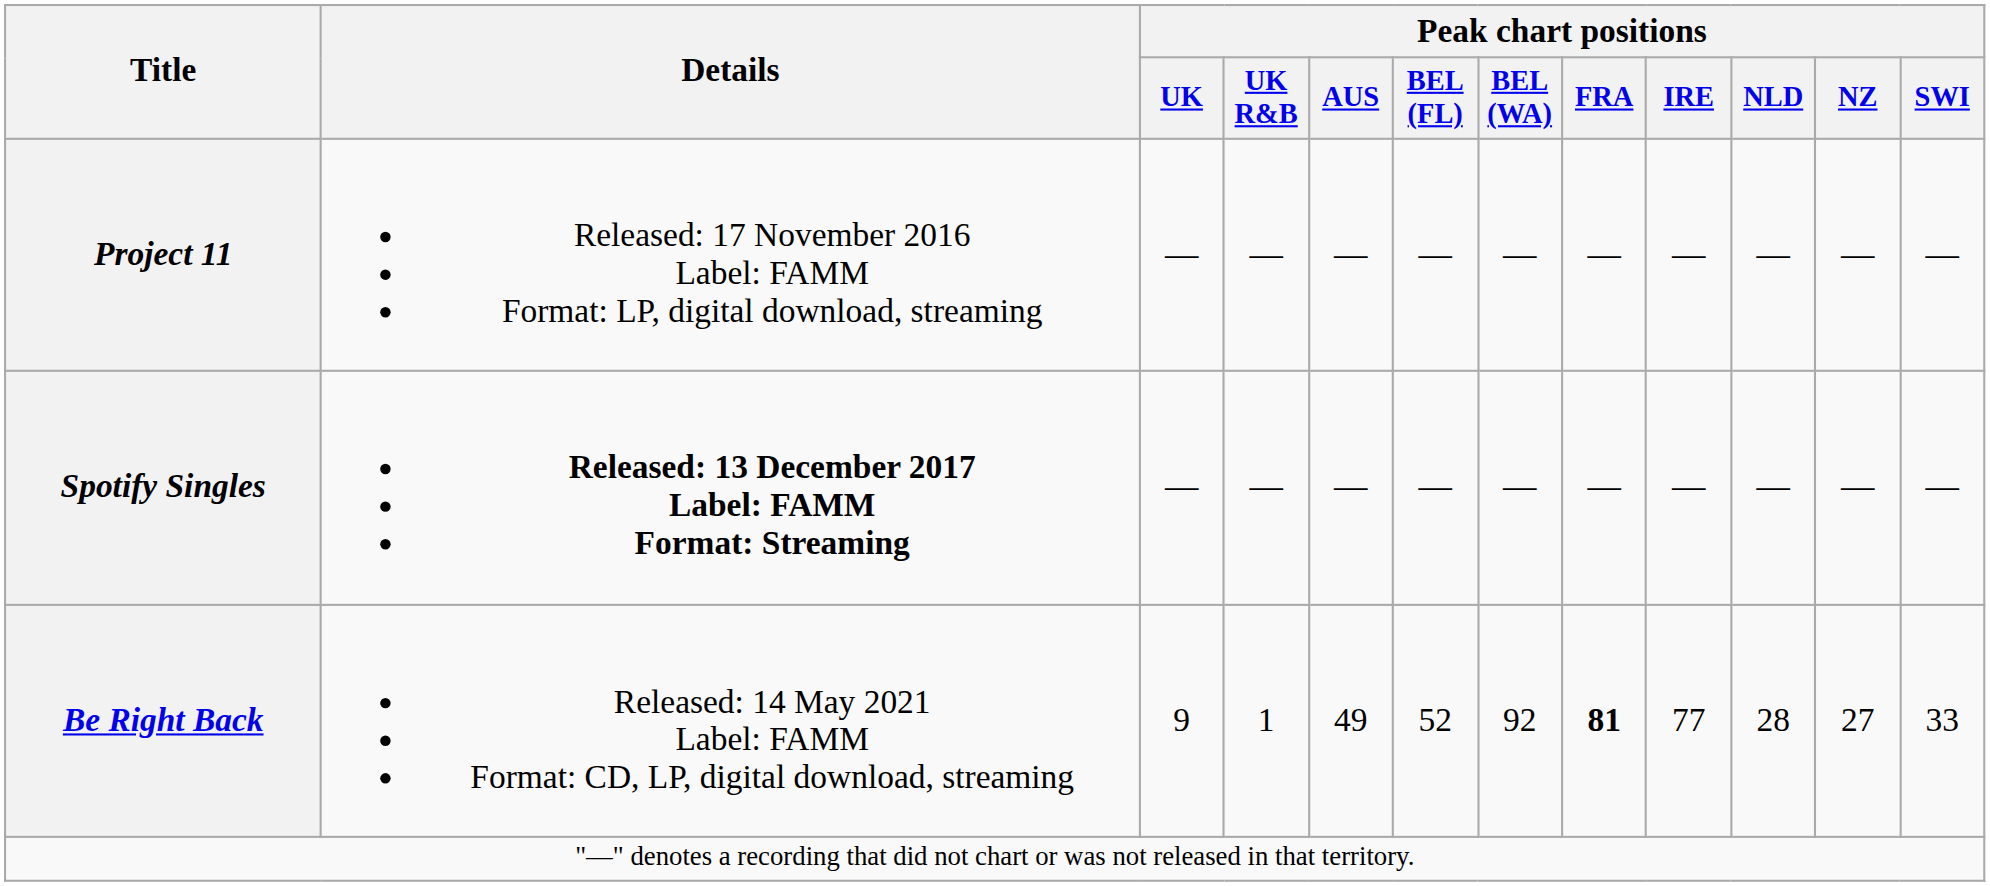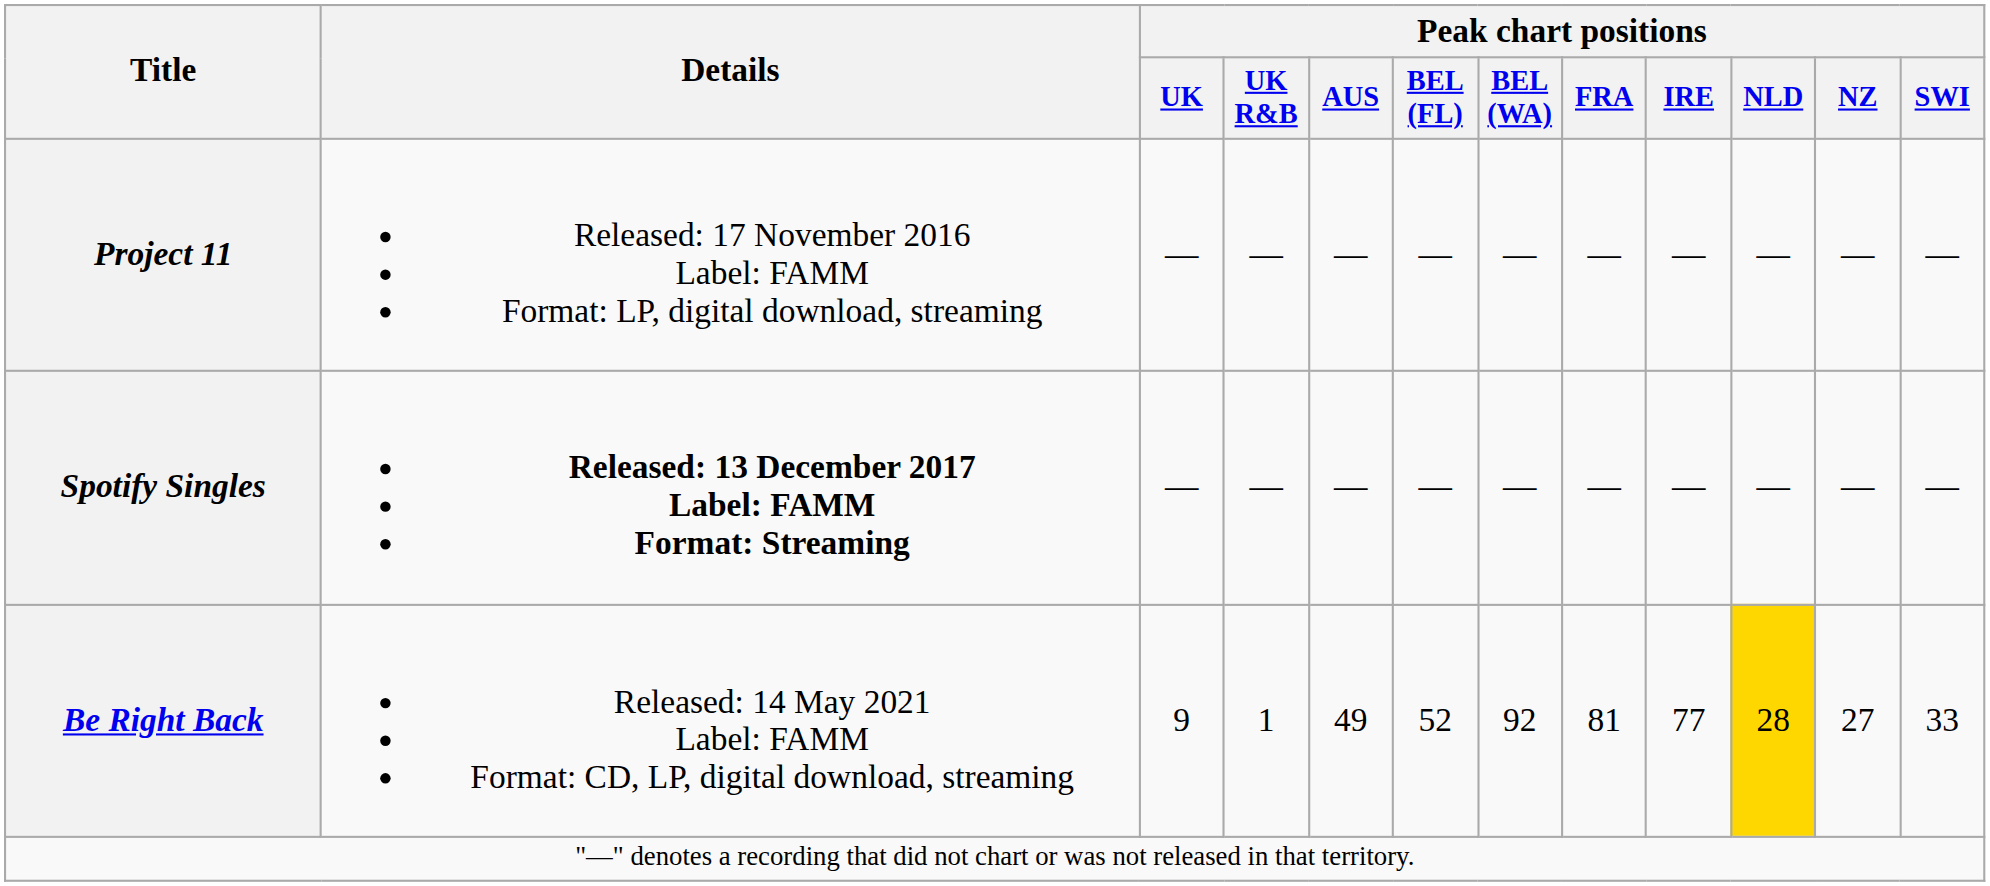(1604, 719) bold -> (1604, 719) normal
(1773, 719) no background -> (1773, 719) gold background
